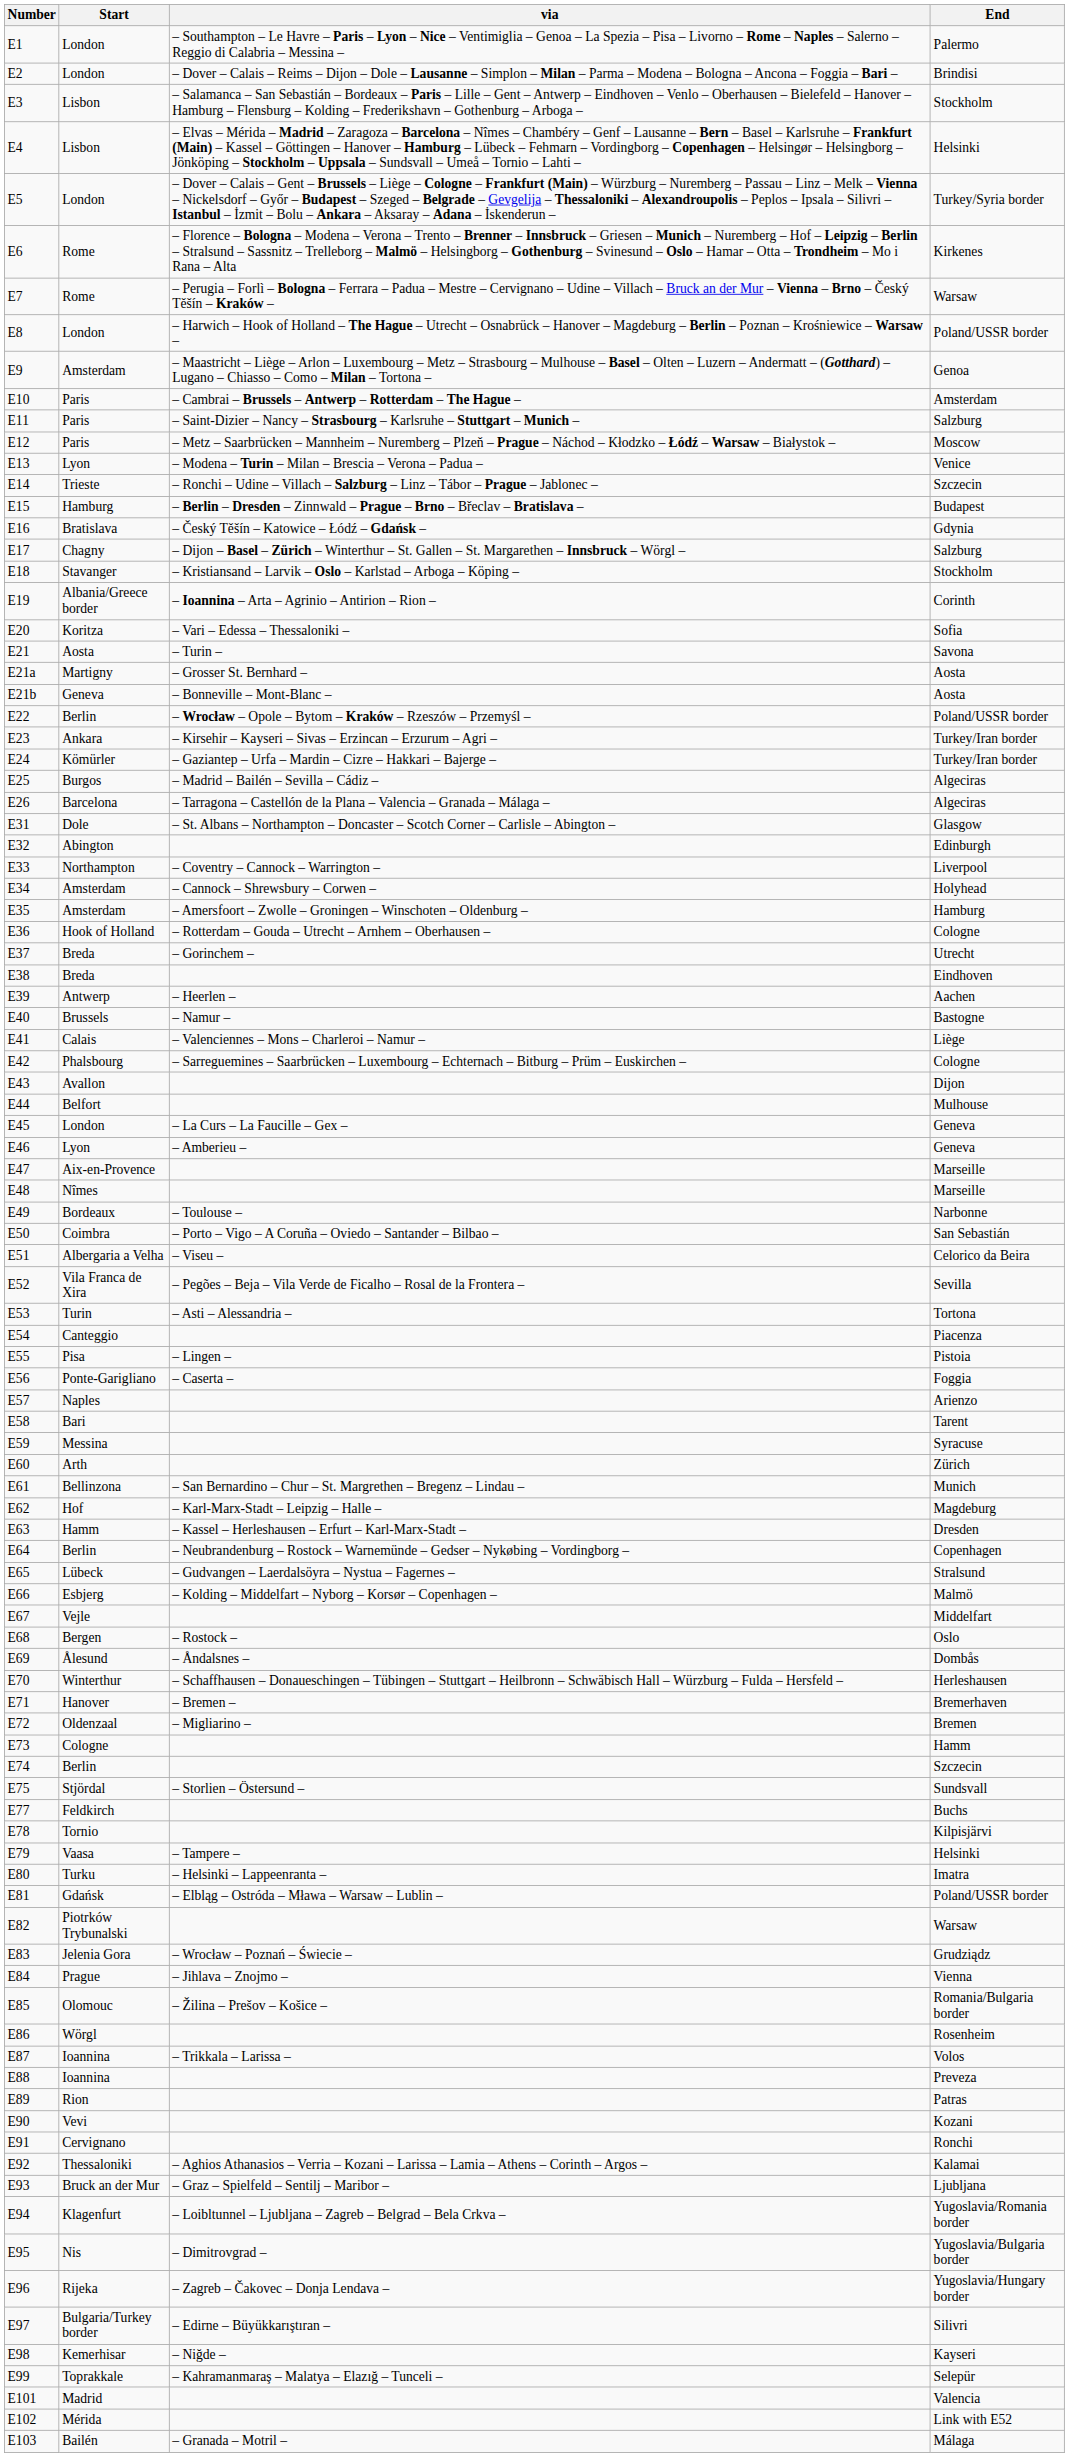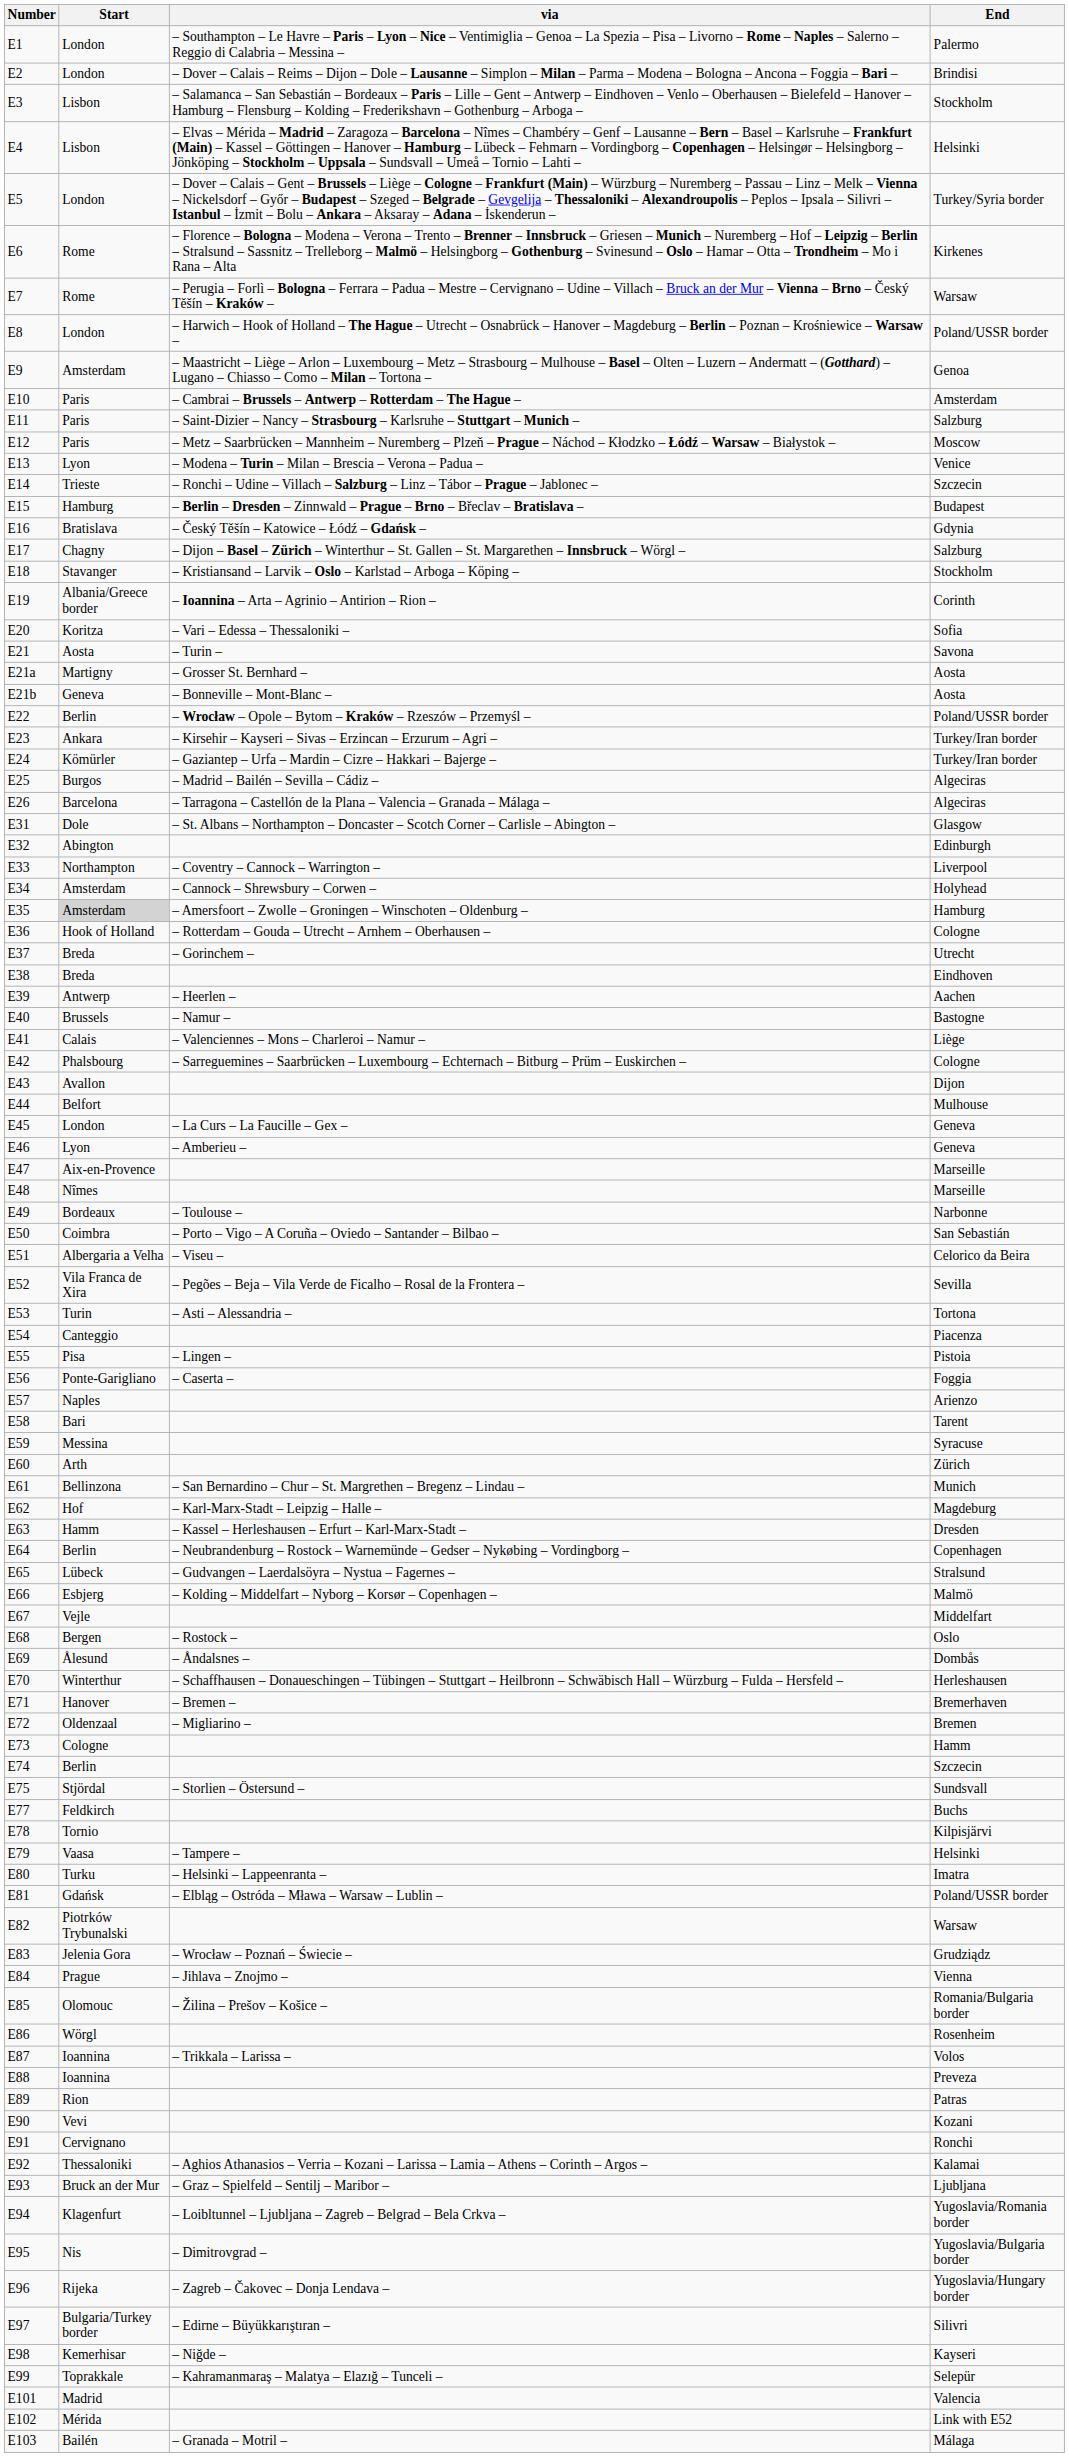(94, 910) no background -> (94, 910) lightgrey background
